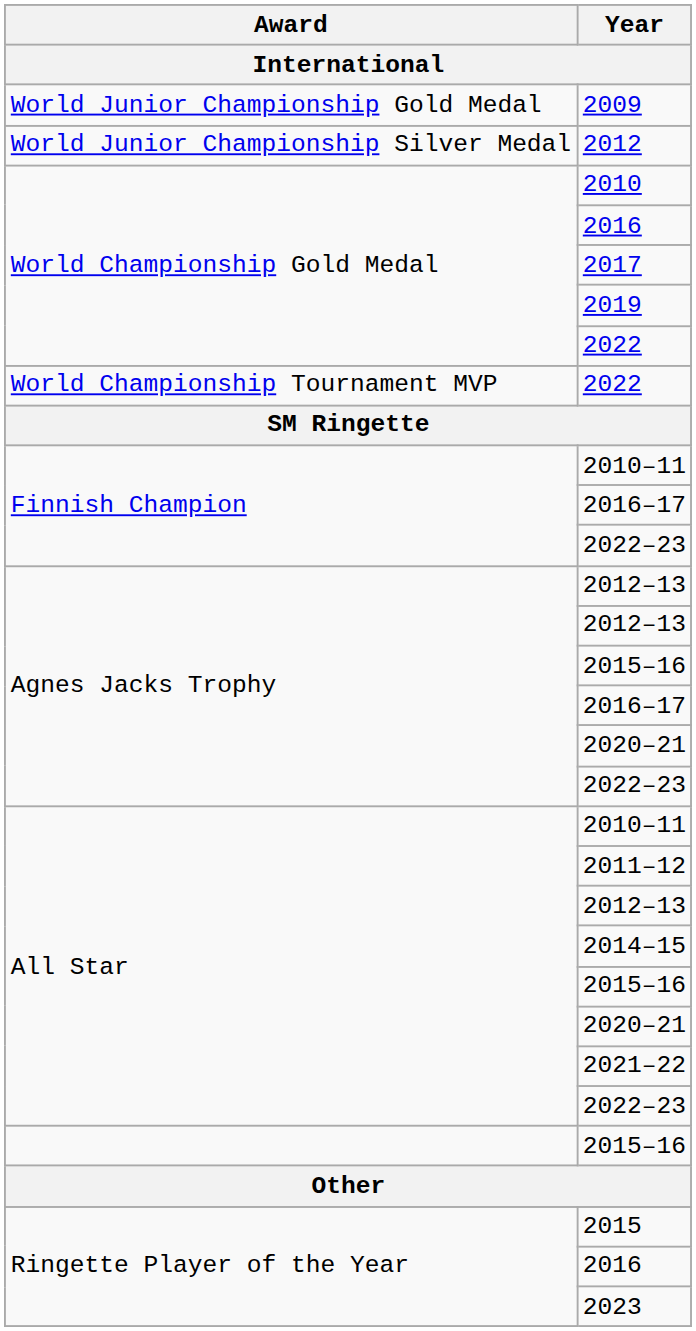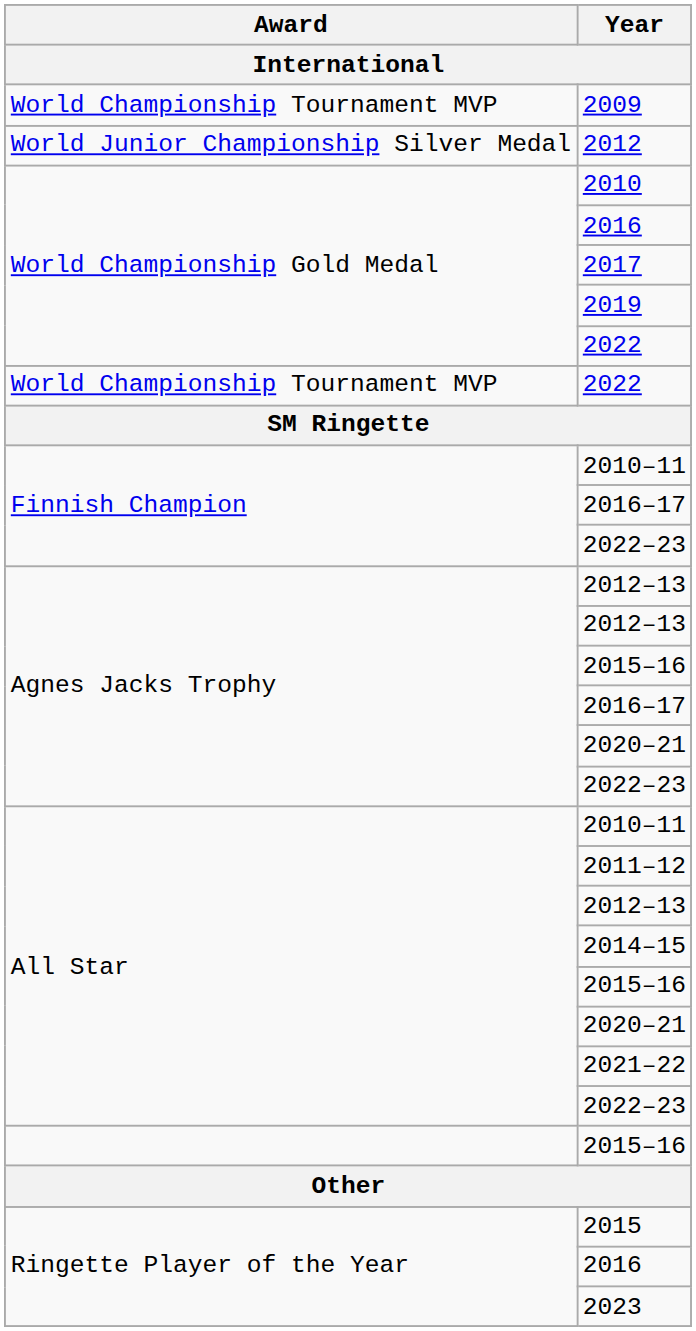(276, 105) World Junior Championship Gold Medal -> (254, 105) World Championship Tournament MVP
